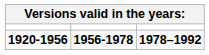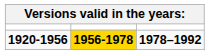(103, 39) no background -> (103, 39) gold background
